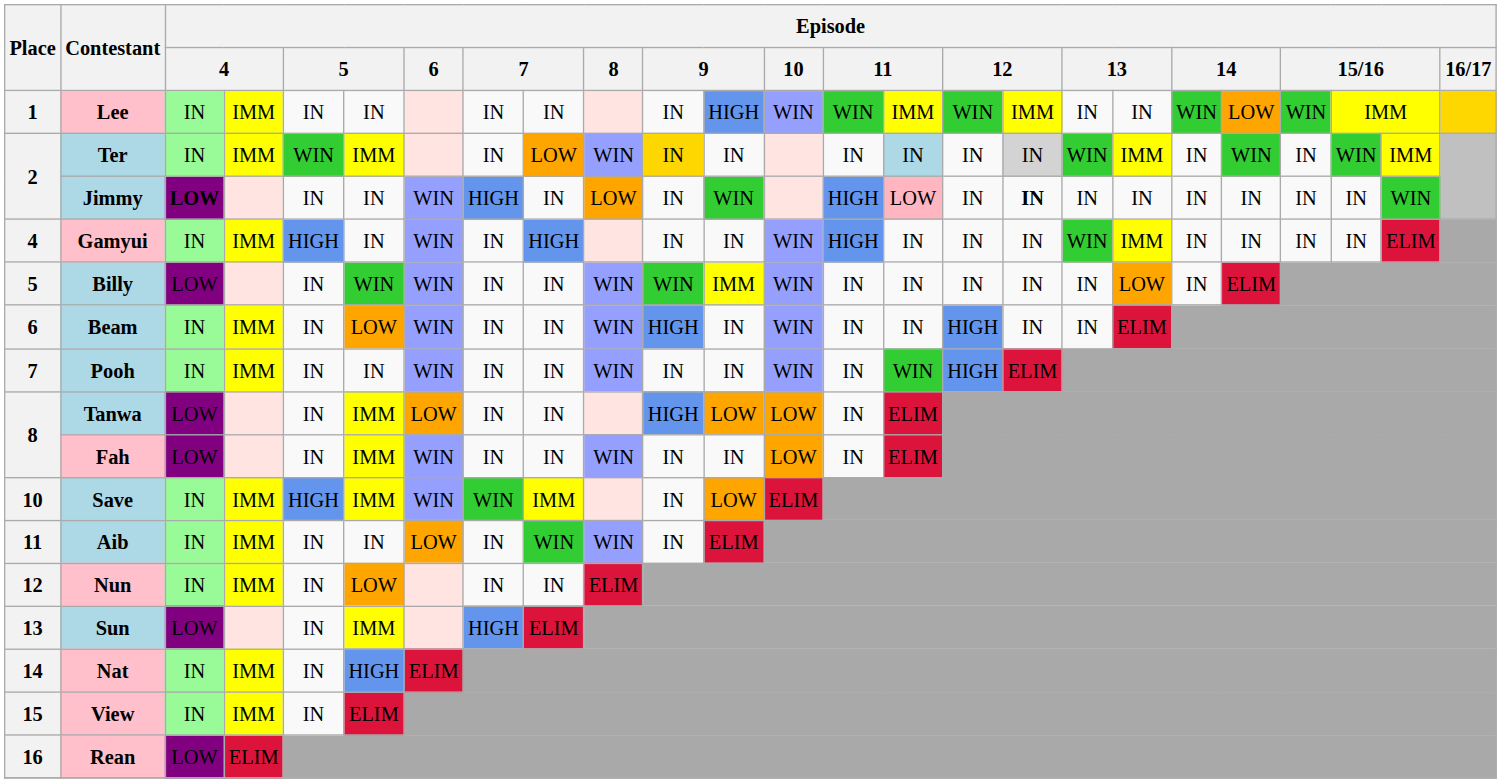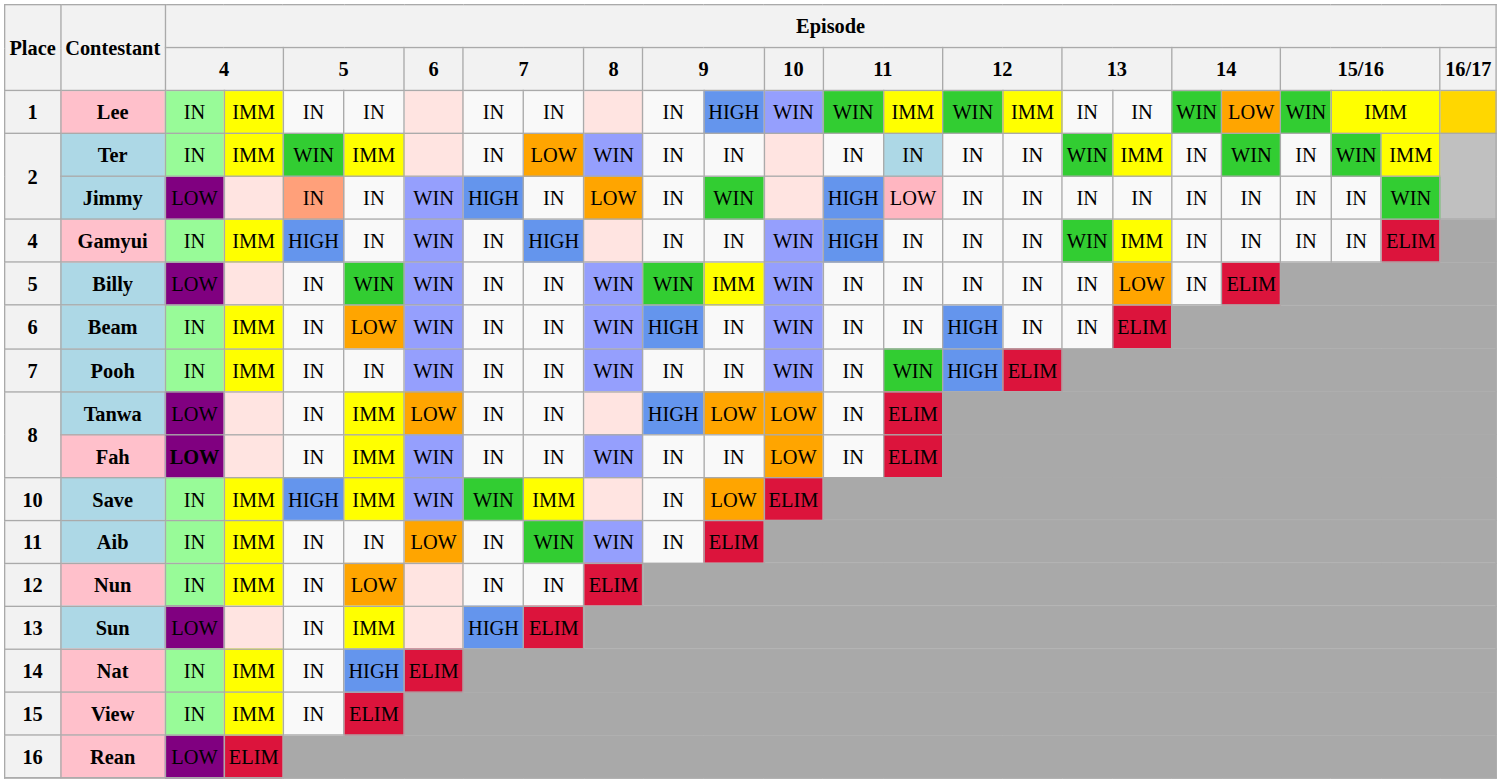(673, 155) gold background -> (673, 155) no background
(1033, 155) lightgrey background -> (1033, 155) no background
(195, 198) bold -> (195, 198) normal
(314, 198) no background -> (314, 198) lightsalmon background
(1033, 198) bold -> (1033, 198) normal
(195, 456) normal -> (195, 456) bold
